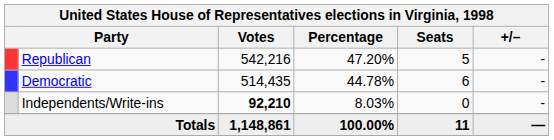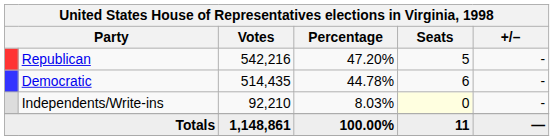(270, 103) bold -> (270, 103) normal
(466, 103) no background -> (466, 103) lightyellow background
